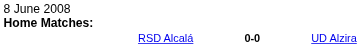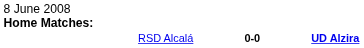(334, 39) normal -> (335, 39) bold
